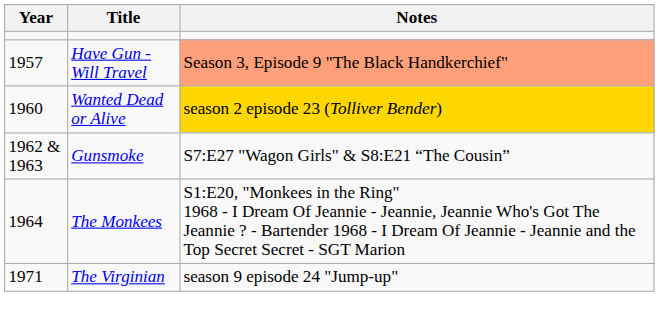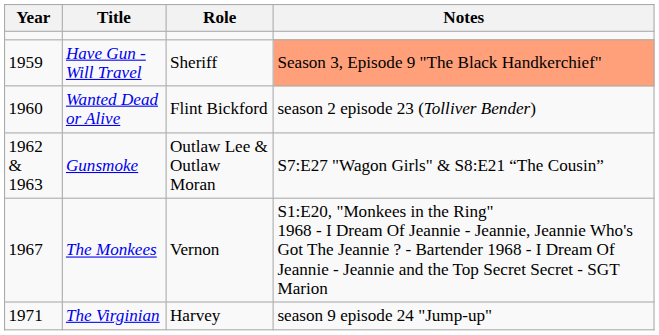+ column: (220, 18)
(26, 62) 1957 -> (26, 62) 1959
(313, 109) gold background -> (407, 109) no background
(26, 221) 1964 -> (26, 250) 1967
